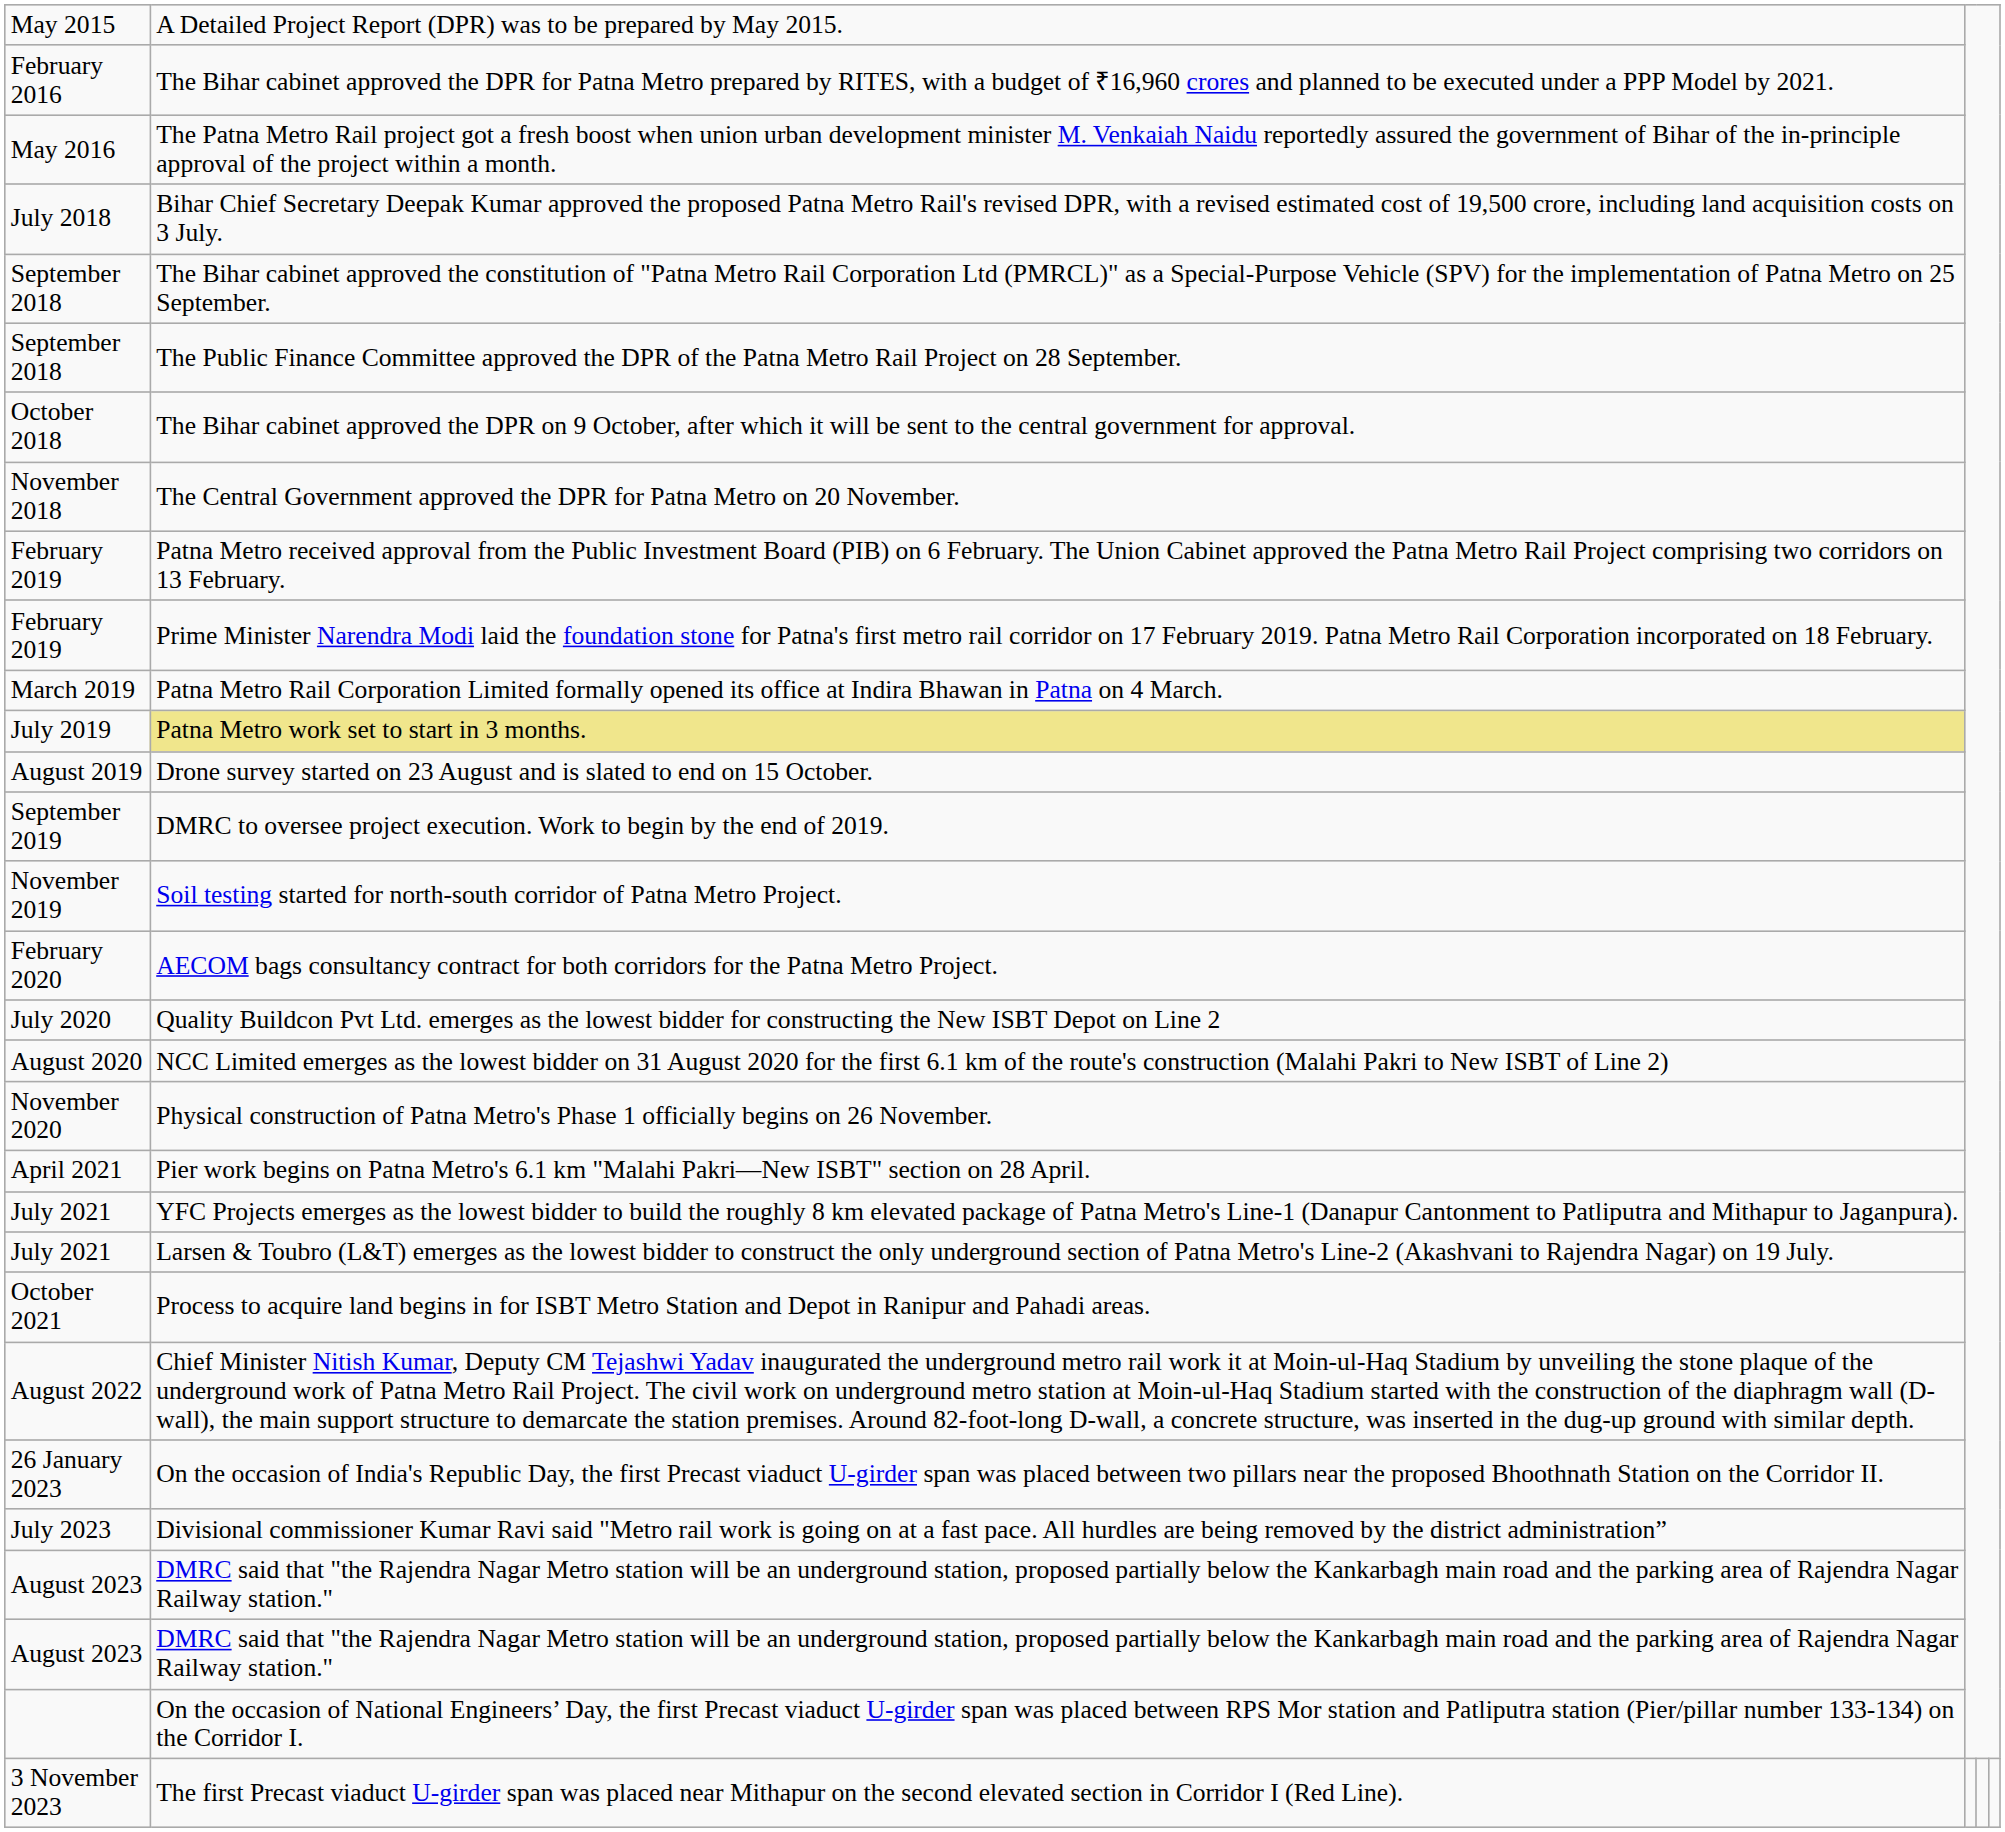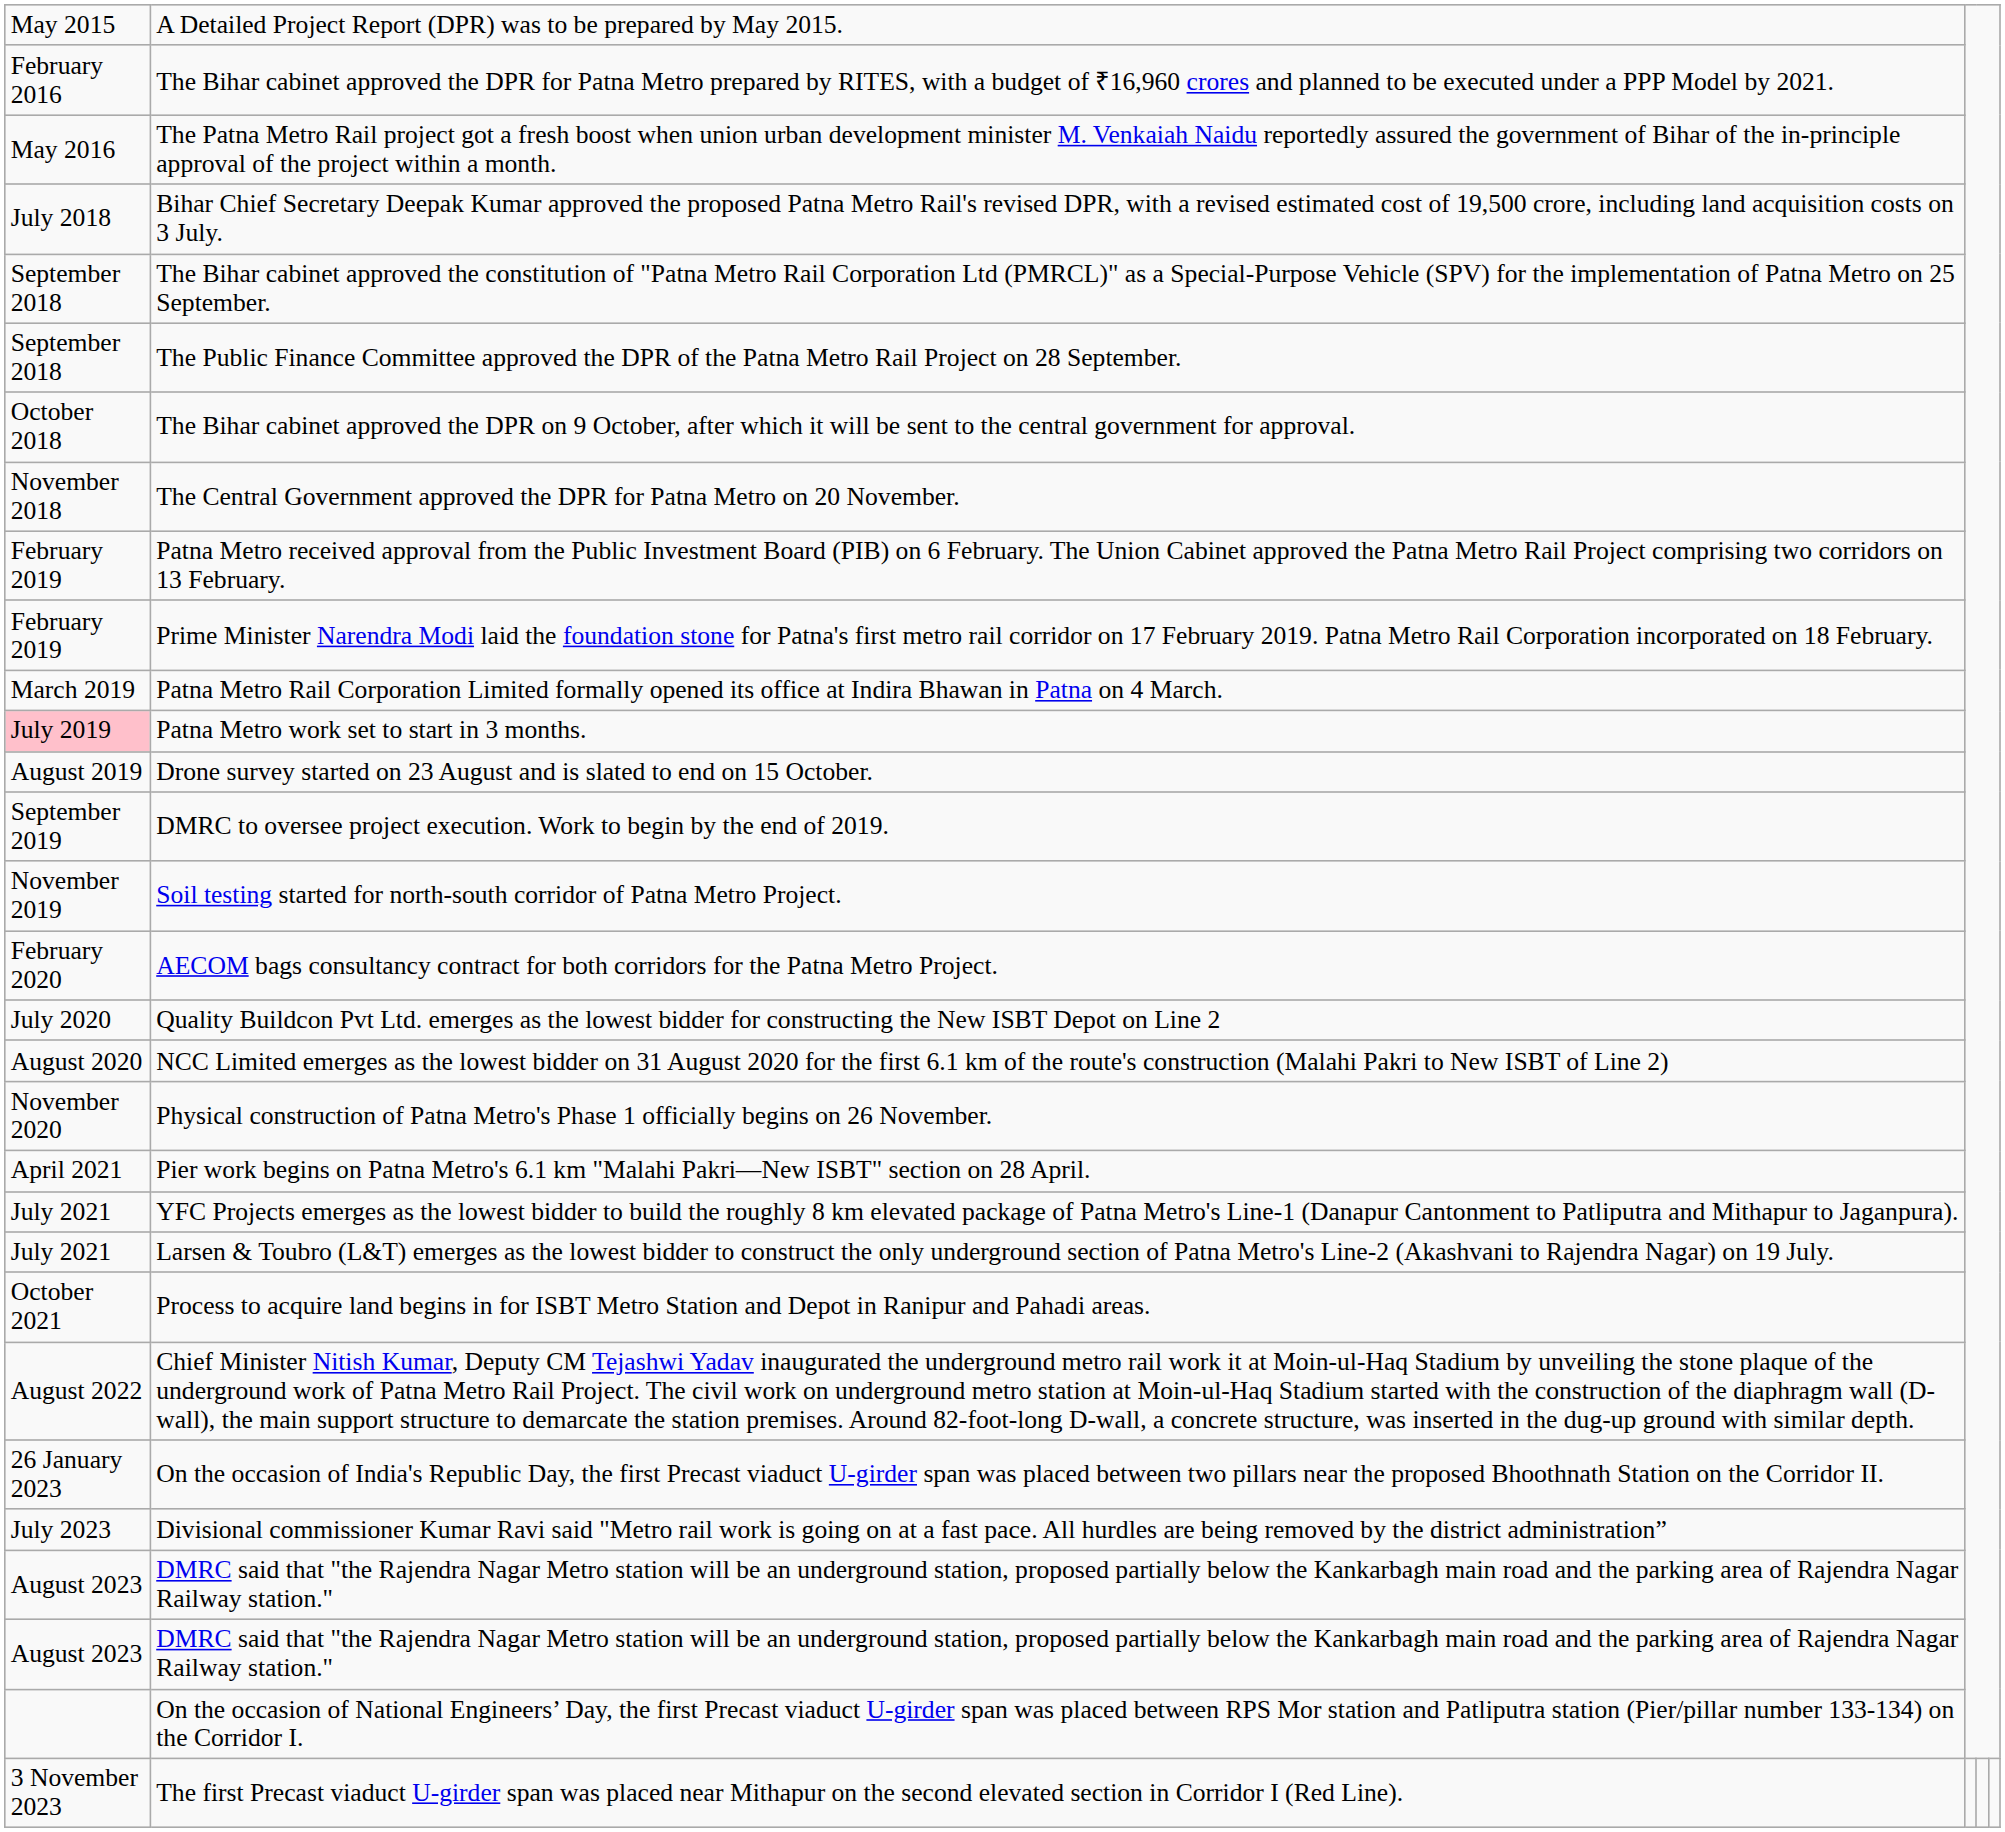(61, 730) no background -> (61, 730) pink background
(371, 730) khaki background -> (371, 730) no background
